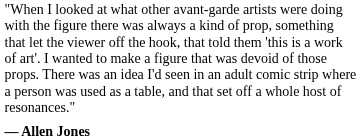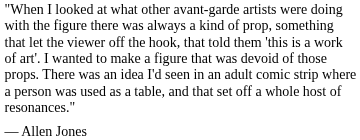(47, 131) bold -> (46, 131) normal
